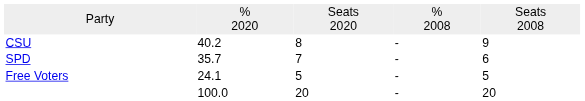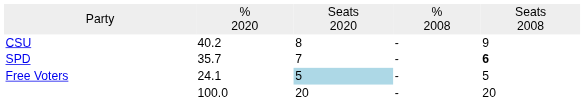(486, 59) normal -> (486, 59) bold
(299, 76) no background -> (299, 76) lightblue background
